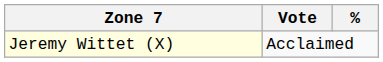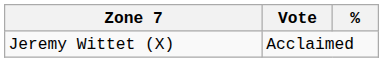(91, 44) lightyellow background -> (91, 44) no background
